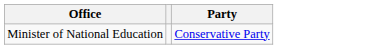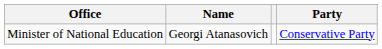+ column: (218, 14)
